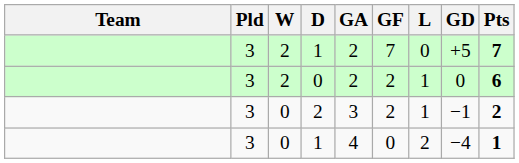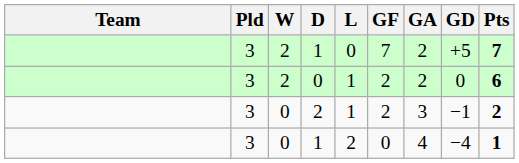columns swapped: (425, 19) <-> (353, 19)
